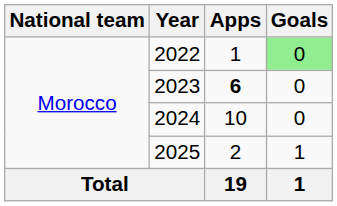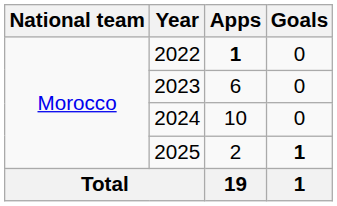(235, 53) normal -> (235, 53) bold
(299, 53) lightgreen background -> (299, 53) no background
(235, 86) bold -> (235, 86) normal
(299, 151) normal -> (299, 151) bold
